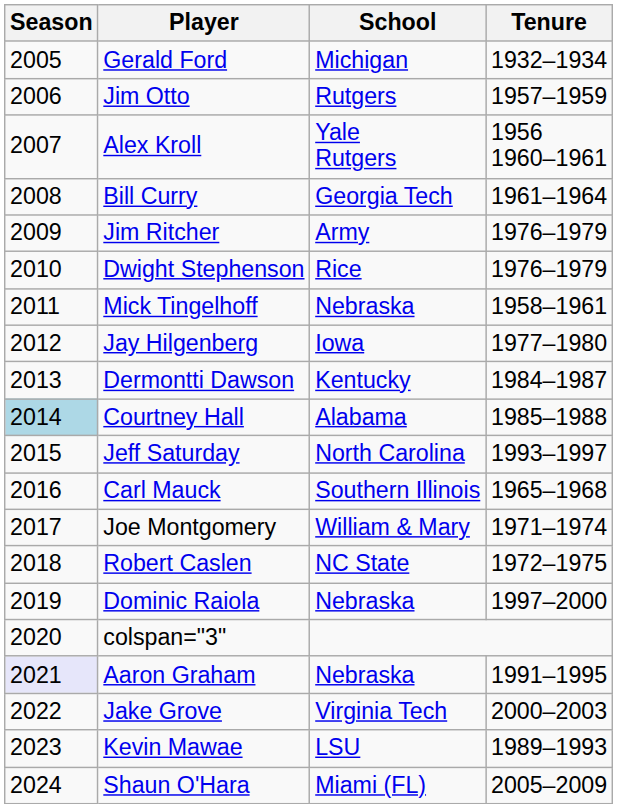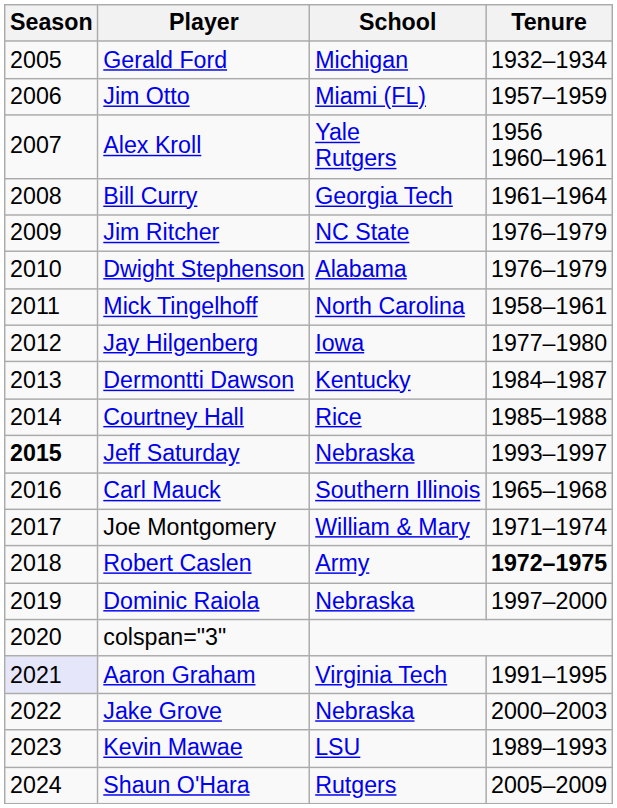(356, 96) Rutgers -> (371, 96) Miami (FL)
(342, 232) Army -> (362, 232) NC State
(338, 269) Rice -> (361, 269) Alabama
(365, 306) Nebraska -> (390, 306) North Carolina
(36, 416) lightblue background -> (36, 416) no background
(361, 416) Alabama -> (338, 416) Rice
(36, 453) normal -> (36, 453) bold
(390, 453) North Carolina -> (365, 453) Nebraska
(362, 564) NC State -> (342, 564) Army
(549, 564) normal -> (549, 564) bold
(365, 674) Nebraska -> (381, 674) Virginia Tech
(381, 711) Virginia Tech -> (365, 711) Nebraska
(371, 784) Miami (FL) -> (356, 784) Rutgers
